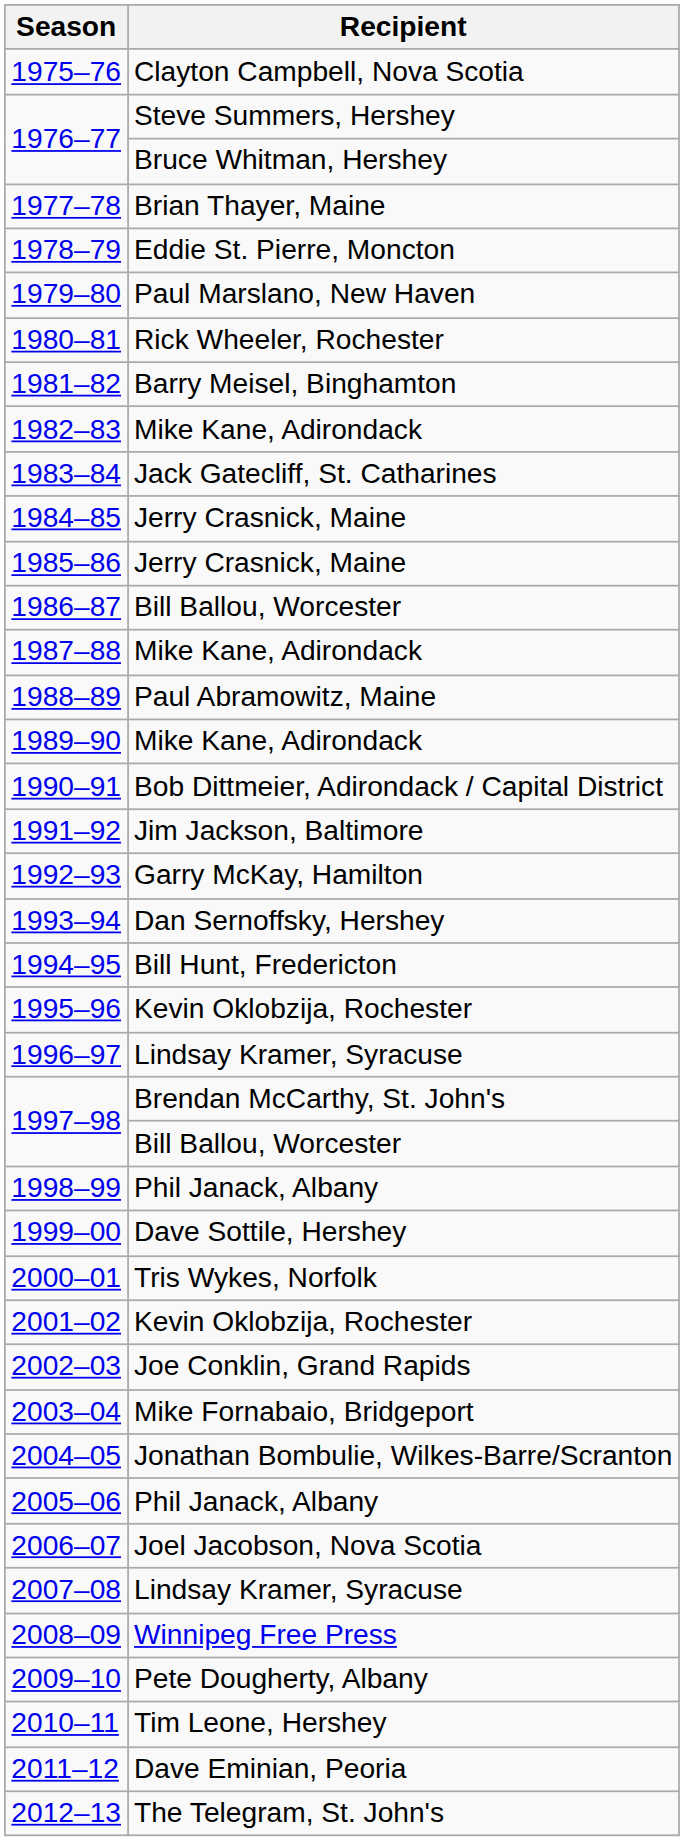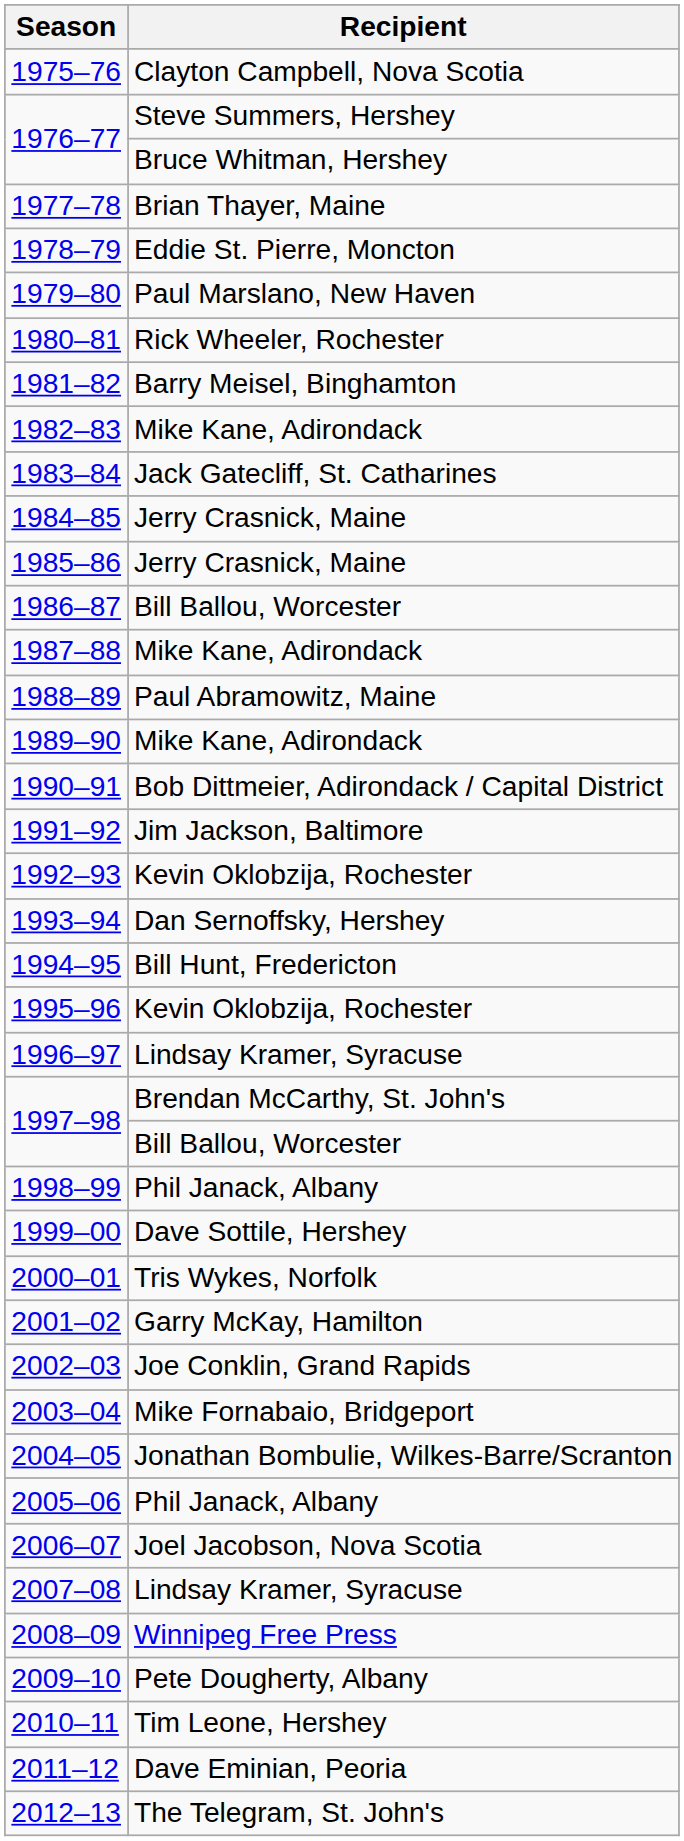(278, 875) Garry McKay, Hamilton -> (303, 875) Kevin Oklobzija, Rochester
(303, 1321) Kevin Oklobzija, Rochester -> (278, 1321) Garry McKay, Hamilton
